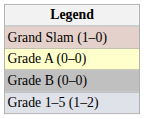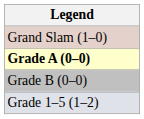(47, 59) normal -> (49, 59) bold
